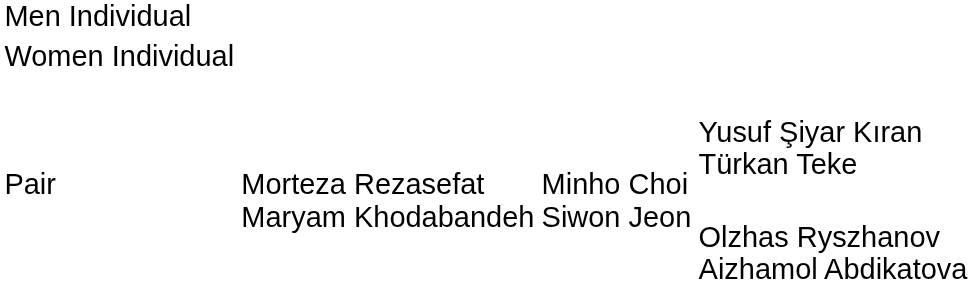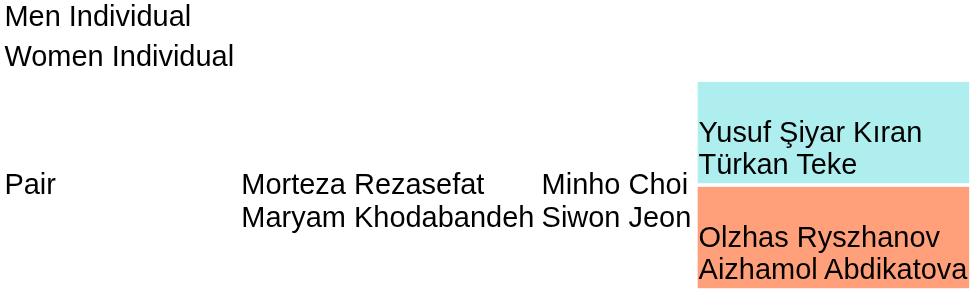(810, 148) no background -> (810, 148) paleturquoise background
(833, 253) no background -> (833, 253) lightsalmon background
